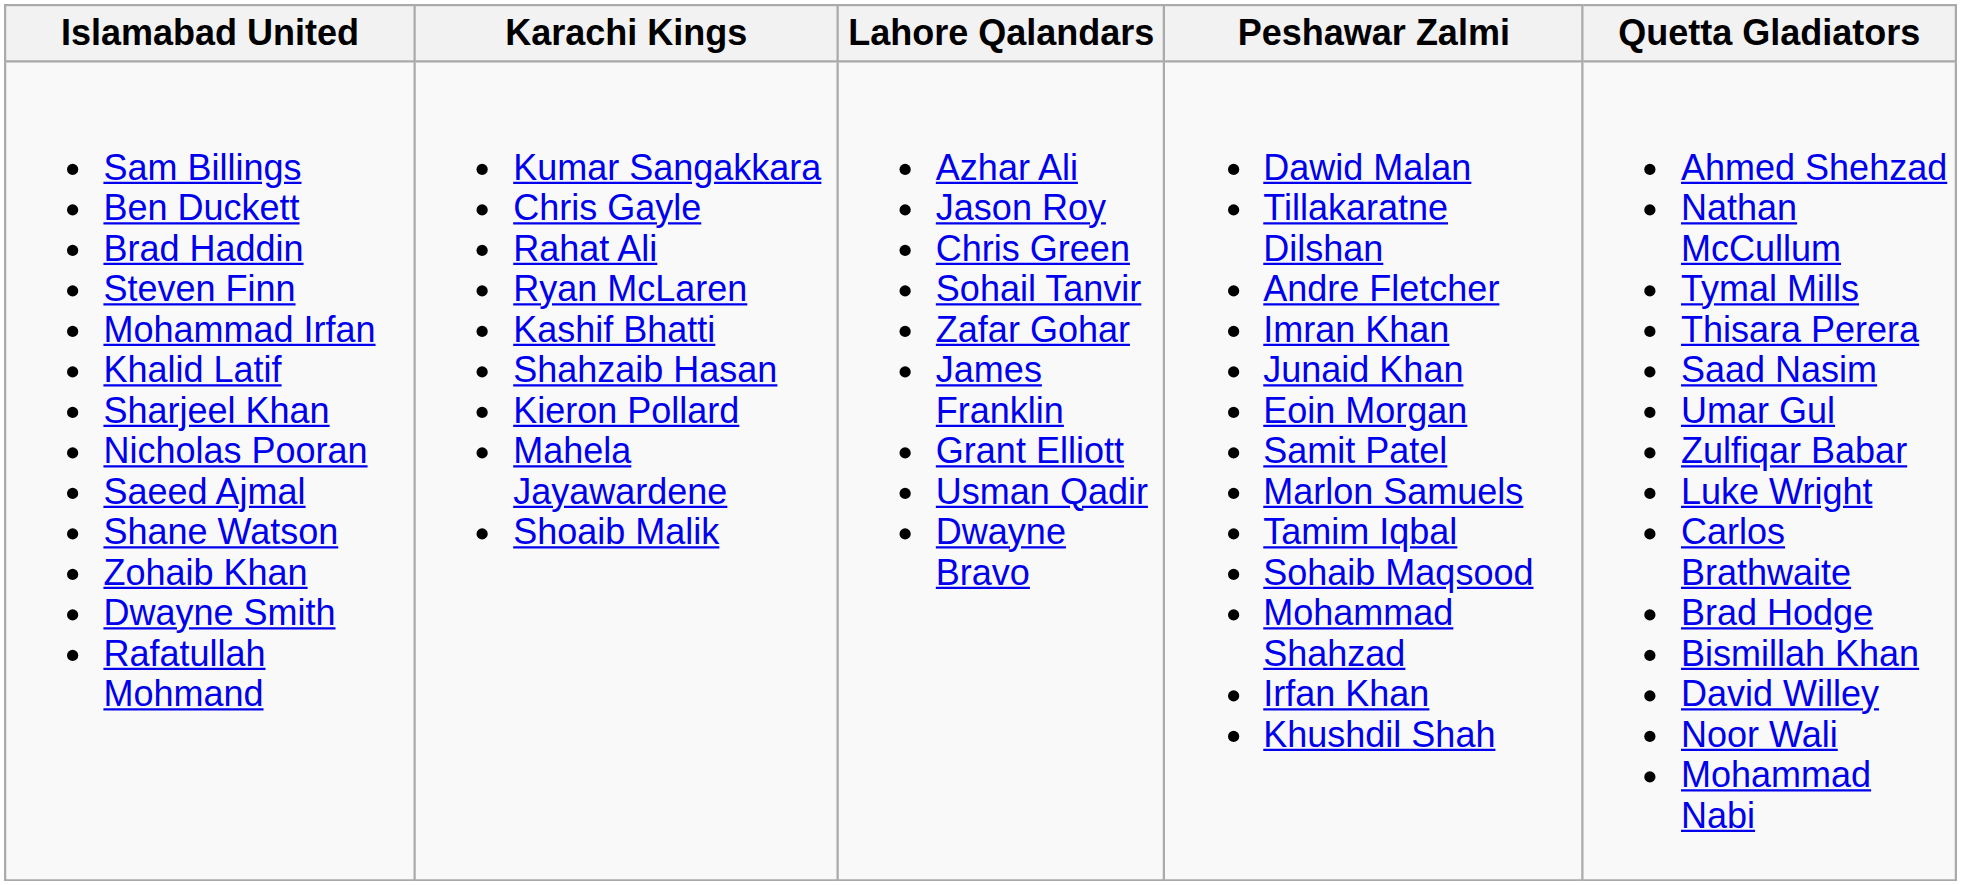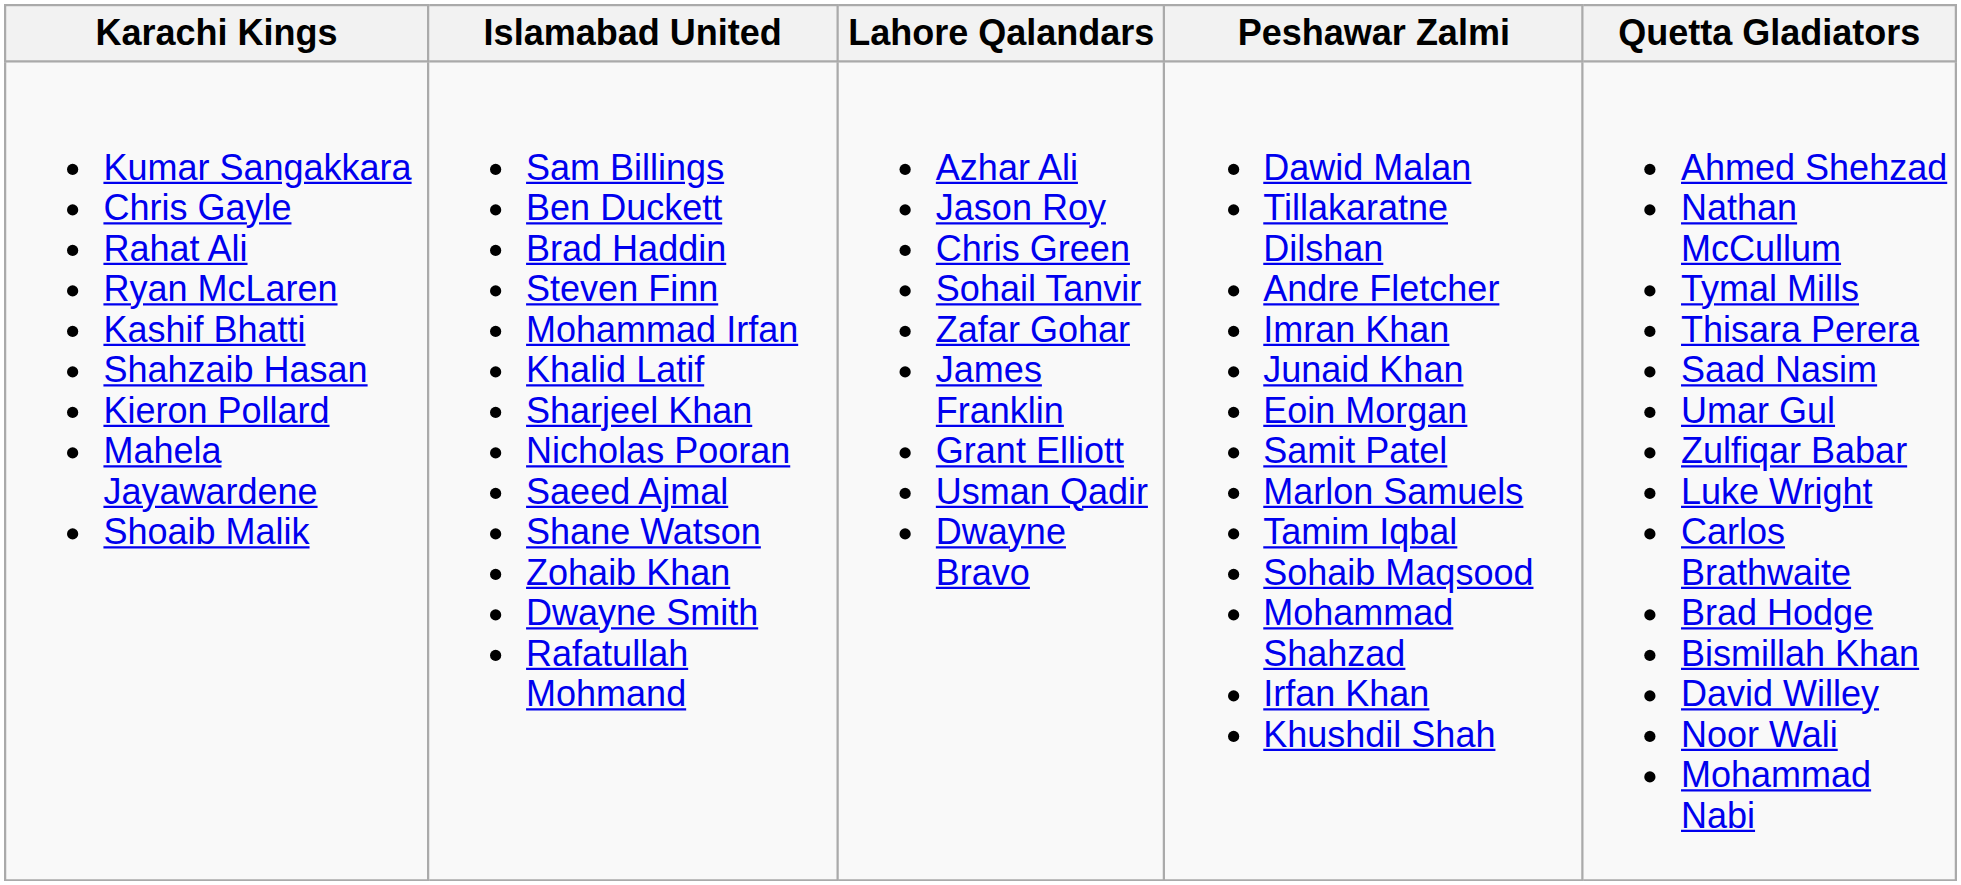columns swapped: (210, 33) <-> (626, 33)
